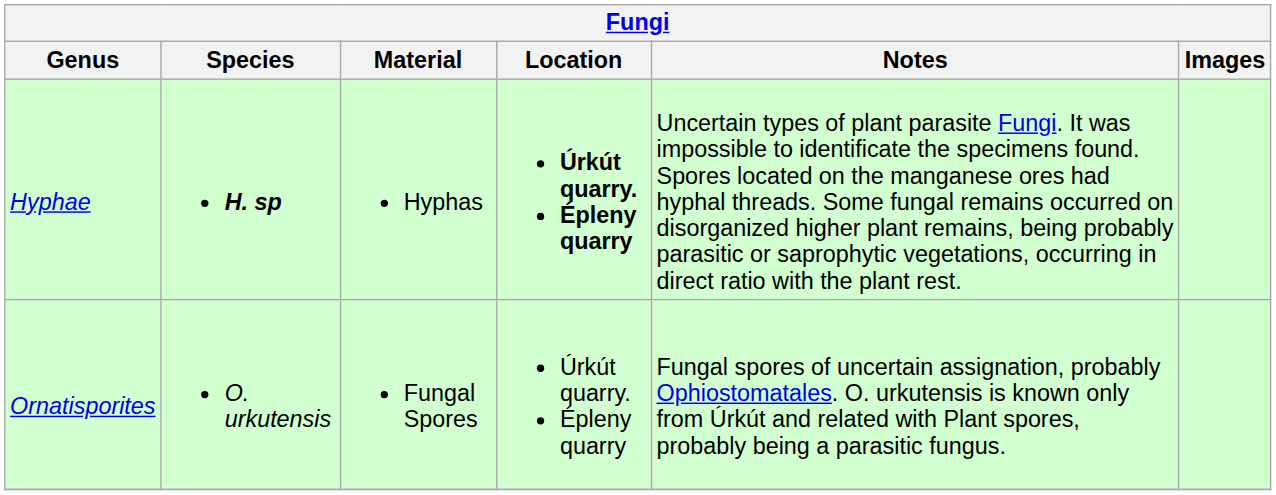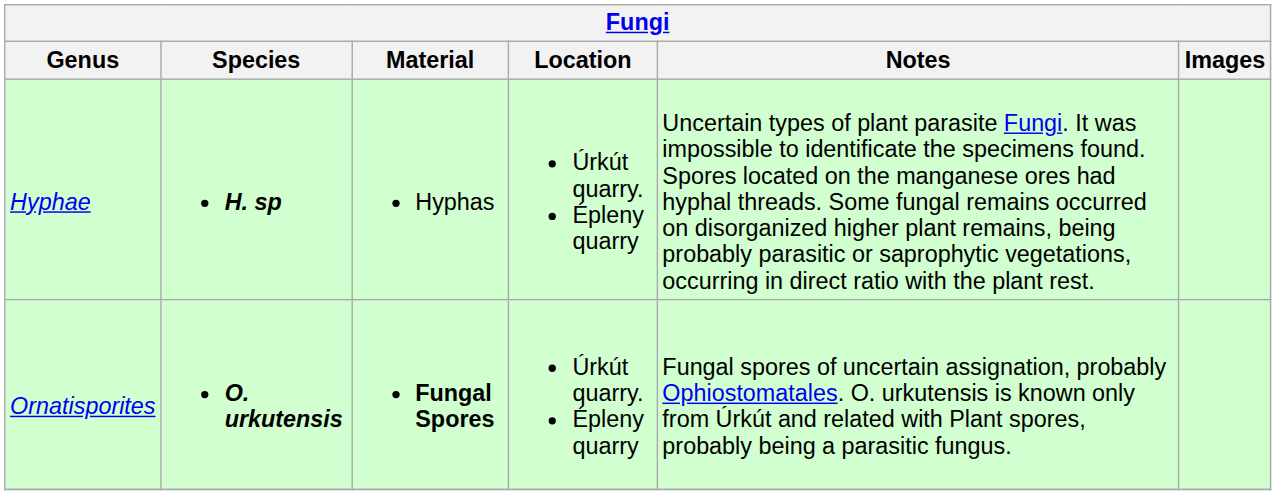(574, 202) bold -> (583, 202) normal
(250, 407) normal -> (256, 407) bold
(418, 407) normal -> (430, 407) bold
